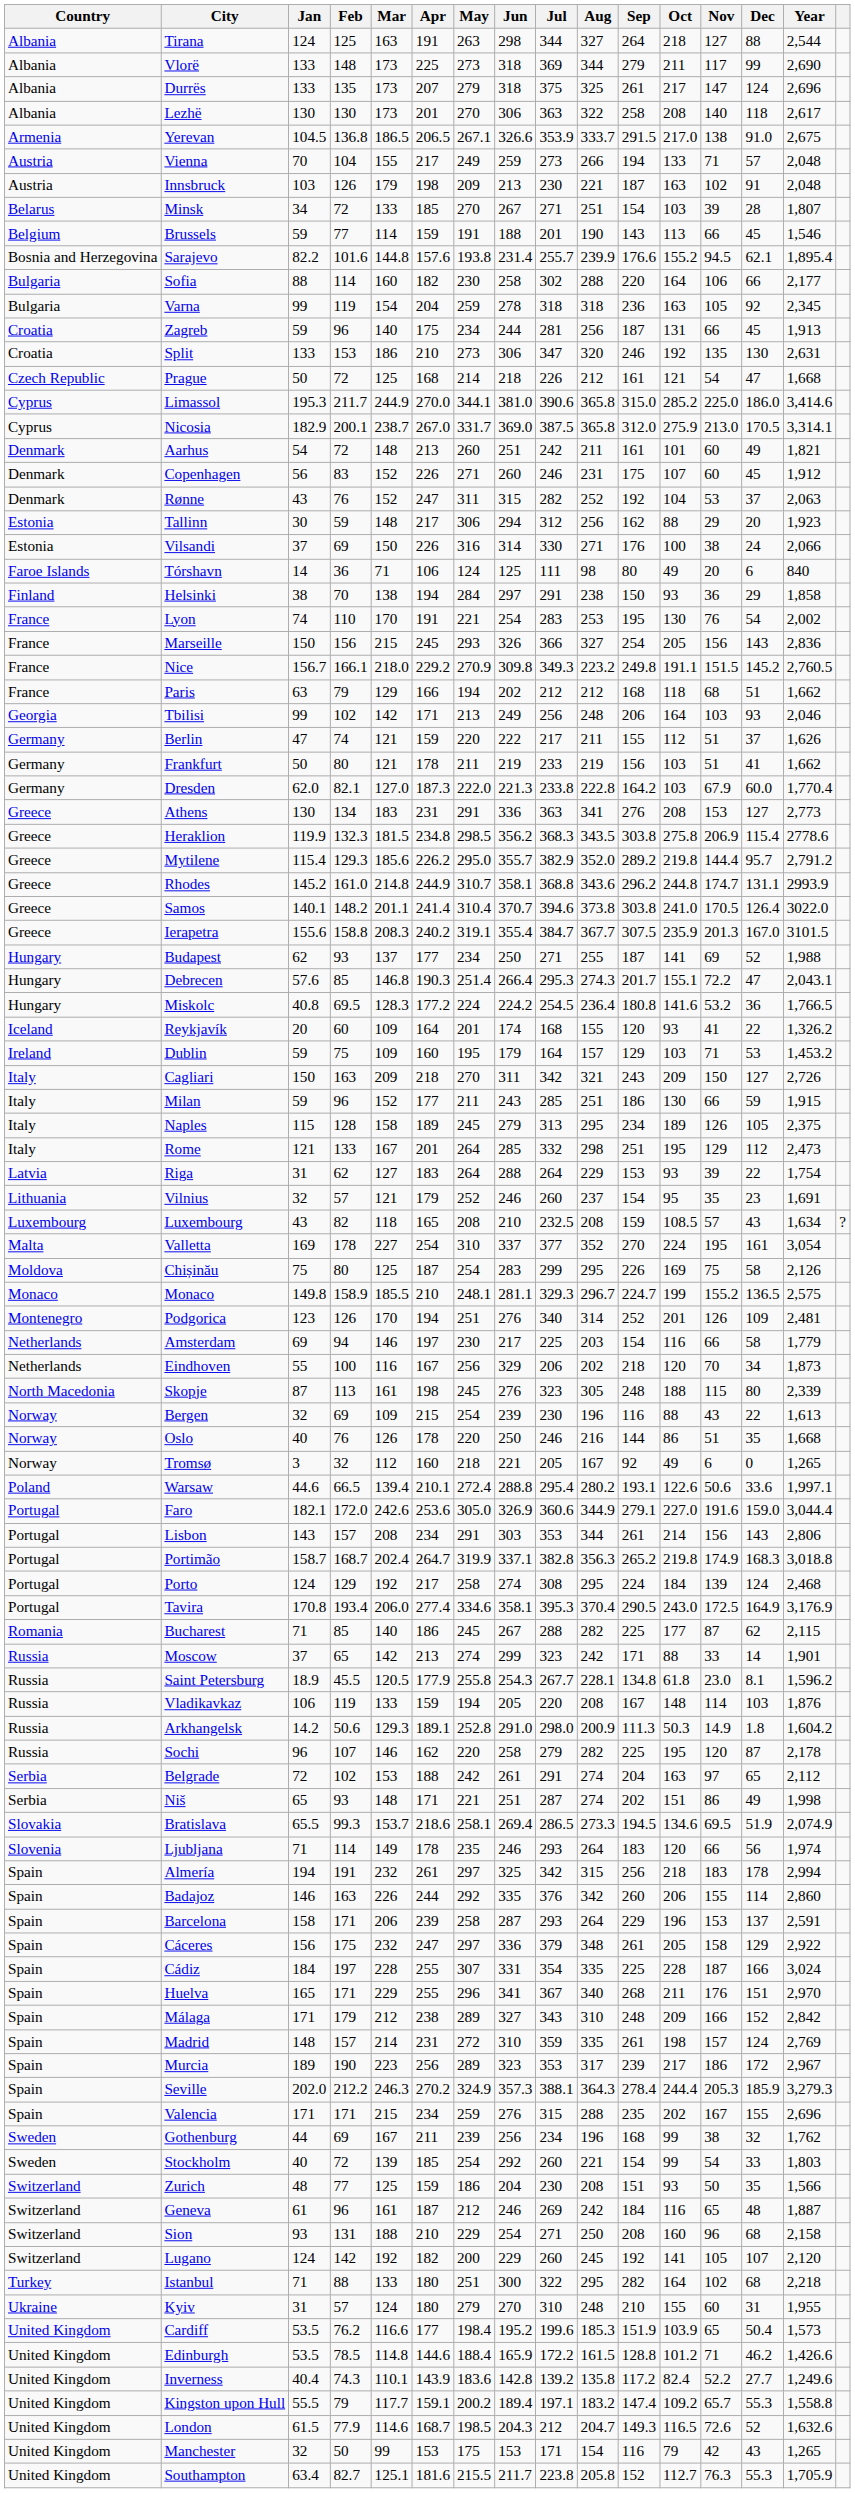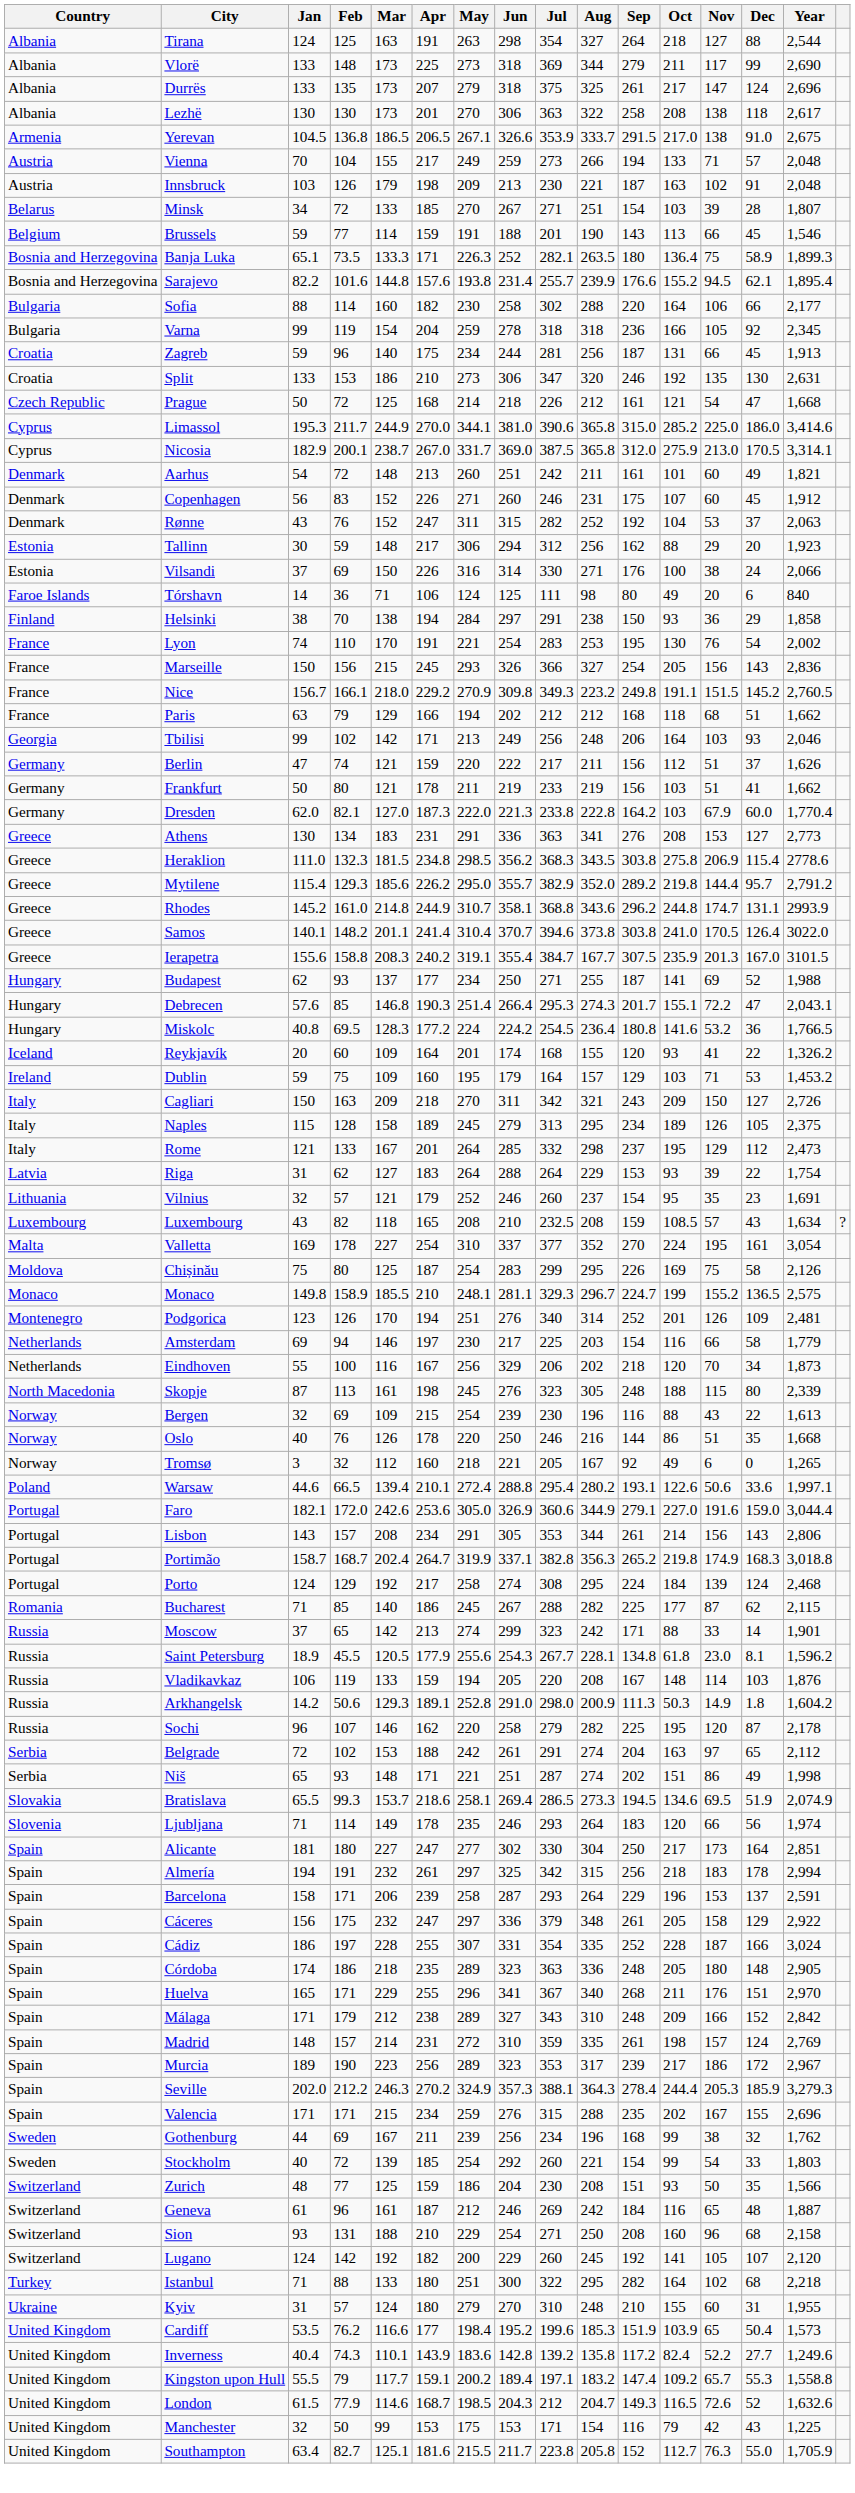(551, 40) 344 -> (551, 40) 354
(716, 112) 140 -> (716, 112) 138
+ row: (200, 257)
(674, 305) 163 -> (674, 329) 166
(633, 739) 155 -> (633, 763) 156
(309, 836) 119.9 -> (309, 860) 111.0
(598, 932) 367.7 -> (598, 956) 167.7
- row: (183, 1101)
(633, 1149) 251 -> (633, 1149) 237
(510, 1535) 303 -> (510, 1535) 305
- row: (184, 1607)
(474, 1679) 255.8 -> (474, 1655) 255.6
+ row: (190, 1848)
- row: (189, 1896)
(304, 1969) 184 -> (304, 1945) 186
(633, 1969) 225 -> (633, 1945) 252
+ row: (191, 1969)
- row: (196, 2354)
(804, 2451) 1,265 -> (804, 2427) 1,225
(759, 2475) 55.3 -> (759, 2451) 55.0
